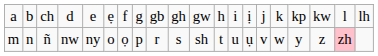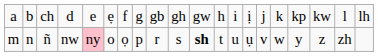(93, 39) no background -> (93, 39) pink background
(202, 39) normal -> (202, 39) bold
(345, 39) pink background -> (345, 39) no background
